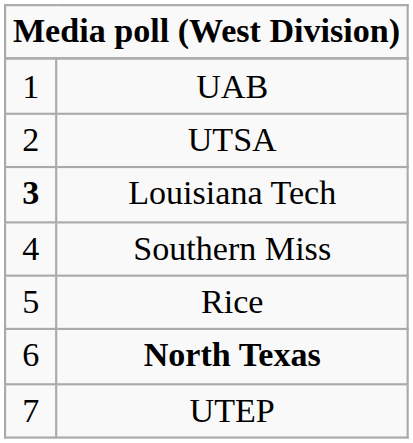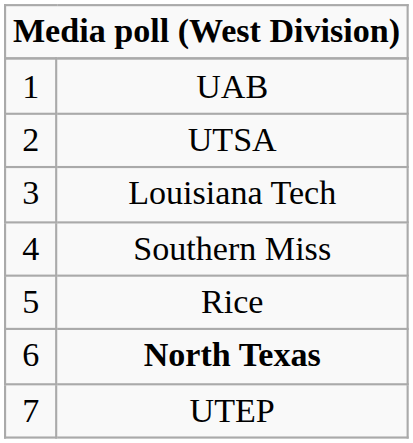(31, 193) bold -> (31, 193) normal
